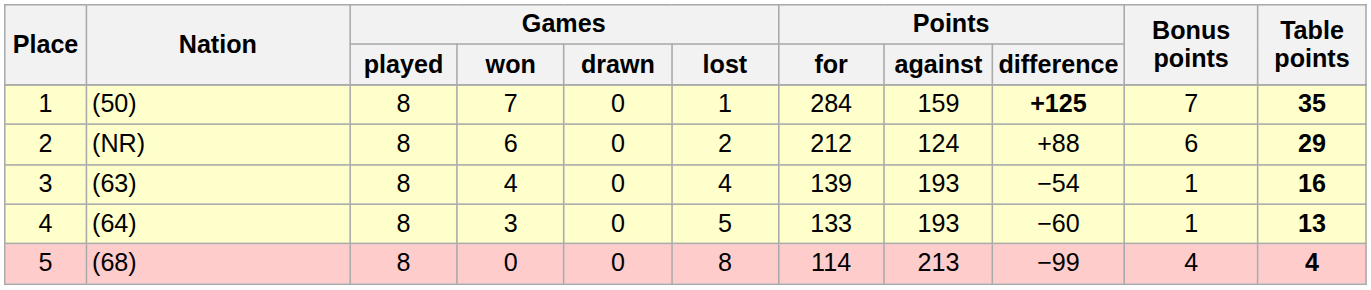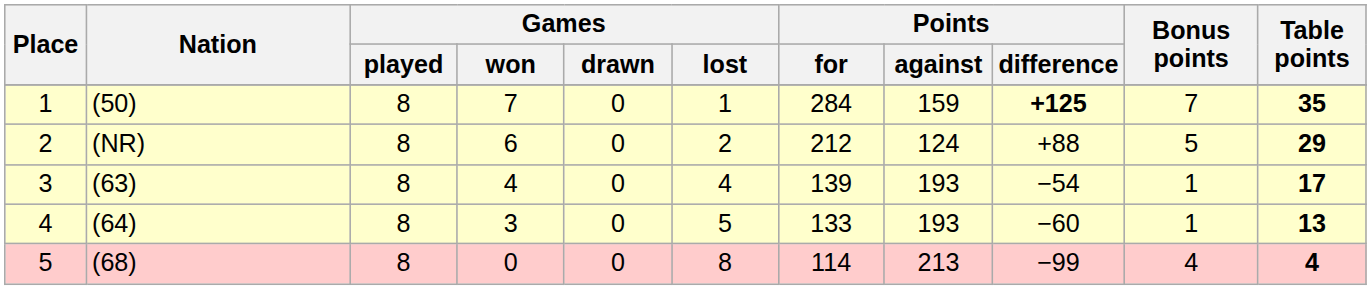(1191, 143) 6 -> (1191, 143) 5
(1312, 183) 16 -> (1312, 183) 17
